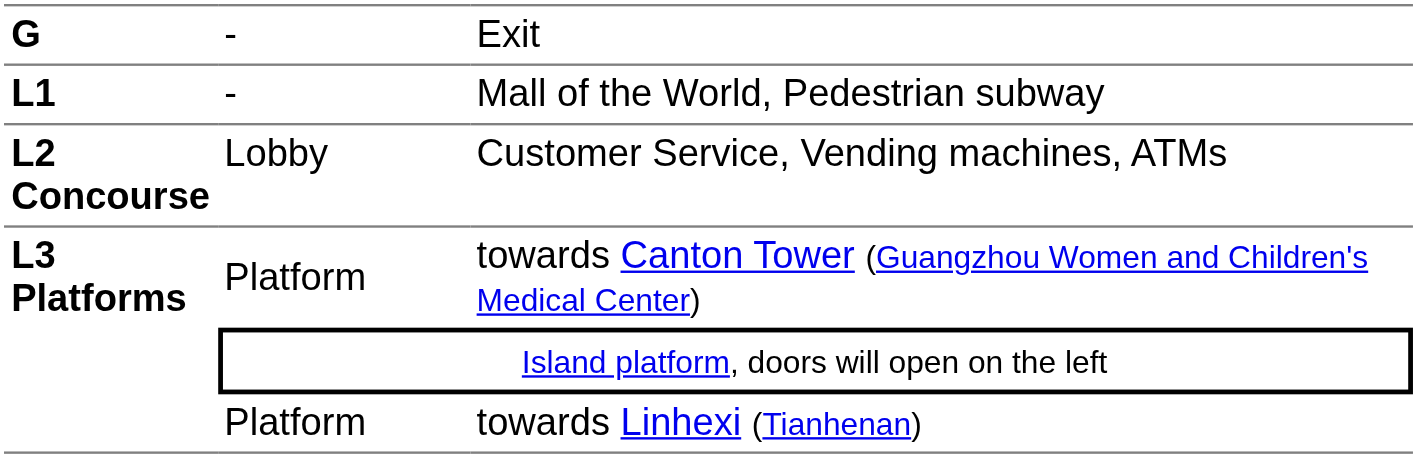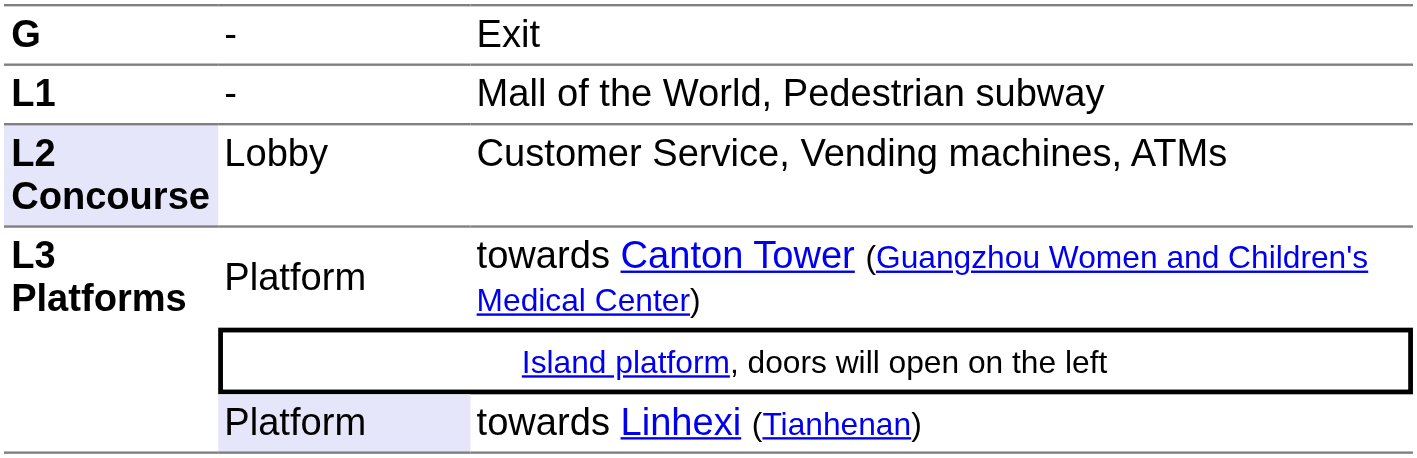(111, 174) no background -> (111, 174) lavender background
(295, 422) no background -> (295, 422) lavender background
